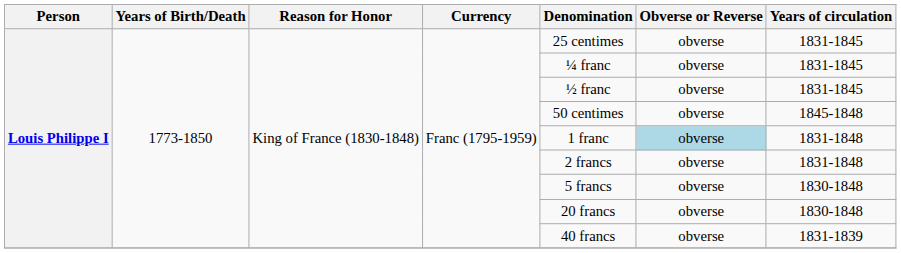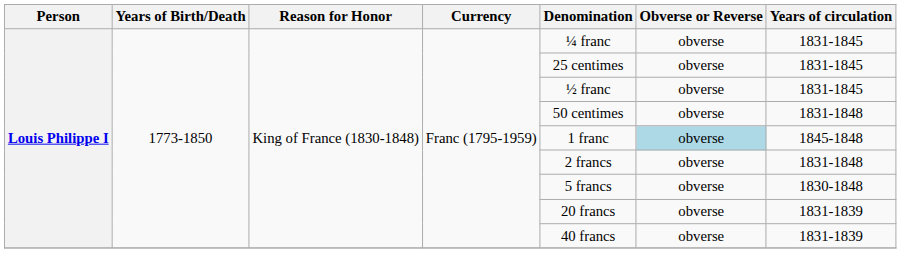(588, 41) 25 centimes -> (588, 41) ¼ franc
(588, 65) ¼ franc -> (588, 65) 25 centimes
(831, 114) 1845-1848 -> (831, 114) 1831-1848
(831, 138) 1831-1848 -> (831, 138) 1845-1848
(831, 211) 1830-1848 -> (831, 211) 1831-1839
